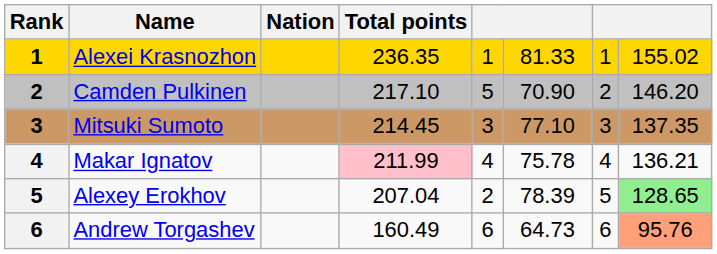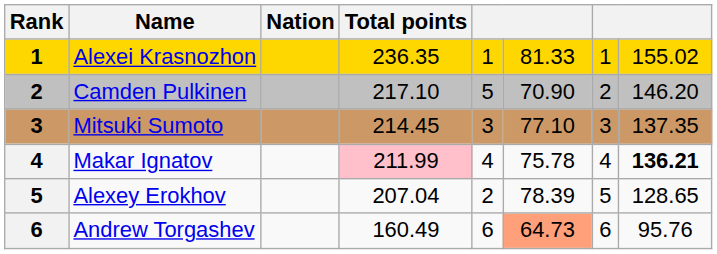(665, 160) normal -> (665, 160) bold
(665, 195) lightgreen background -> (665, 195) no background
(547, 230) no background -> (547, 230) lightsalmon background
(665, 230) lightsalmon background -> (665, 230) no background
